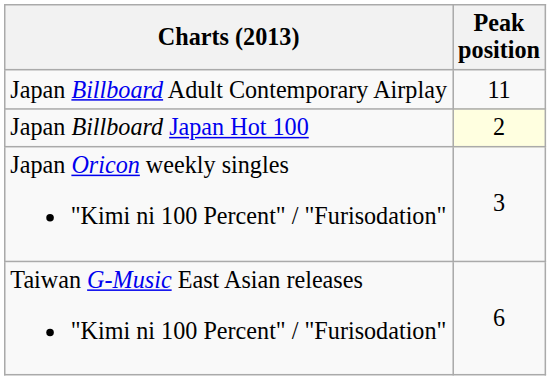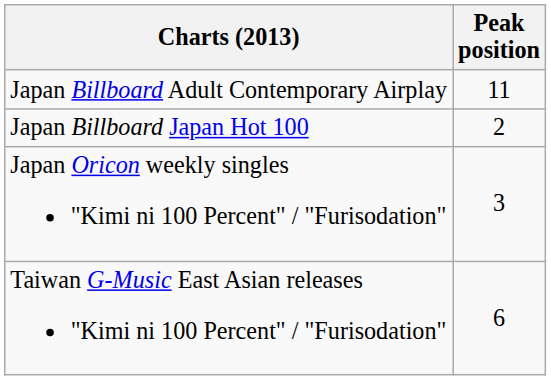(499, 127) lightyellow background -> (499, 127) no background
